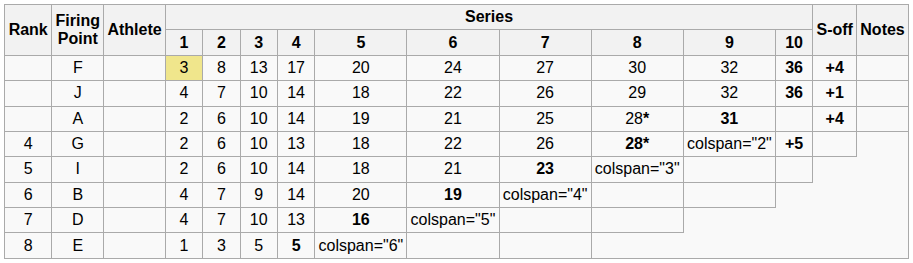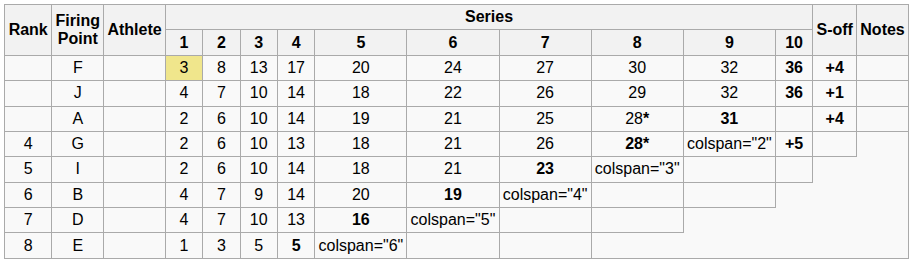(453, 144) 22 -> (453, 144) 21
